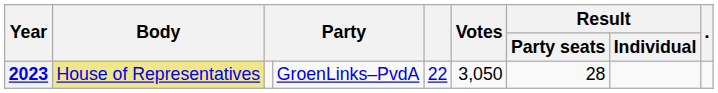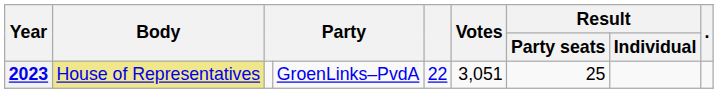(480, 75) 3,050 -> (480, 75) 3,051
(596, 75) 28 -> (596, 75) 25
